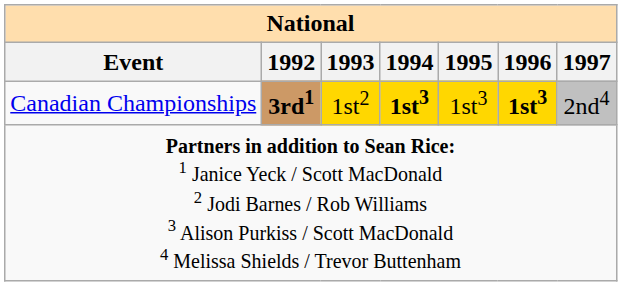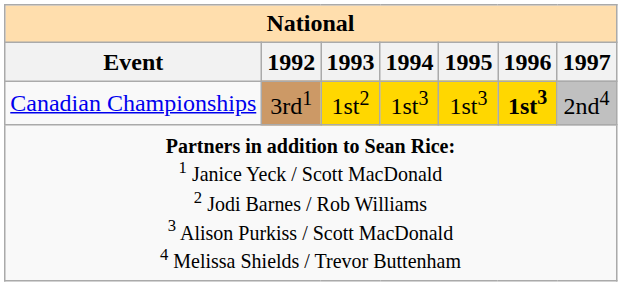(291, 102) bold -> (291, 102) normal
(409, 102) bold -> (409, 102) normal
